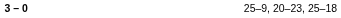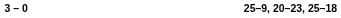(290, 8) normal -> (290, 8) bold
